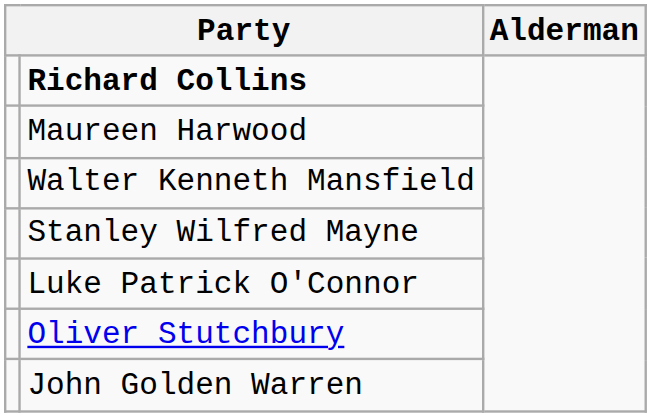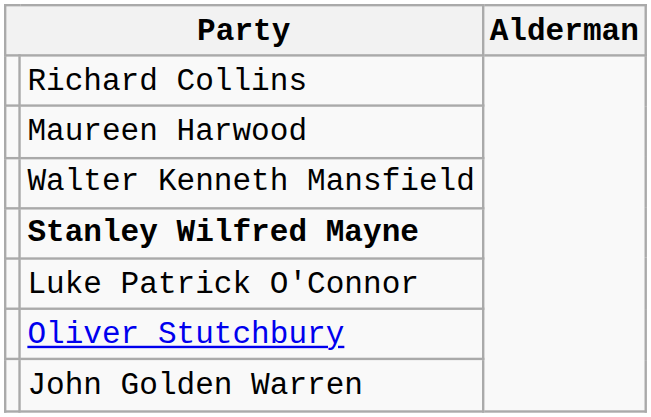(167, 81) bold -> (167, 81) normal
(223, 233) normal -> (223, 233) bold
